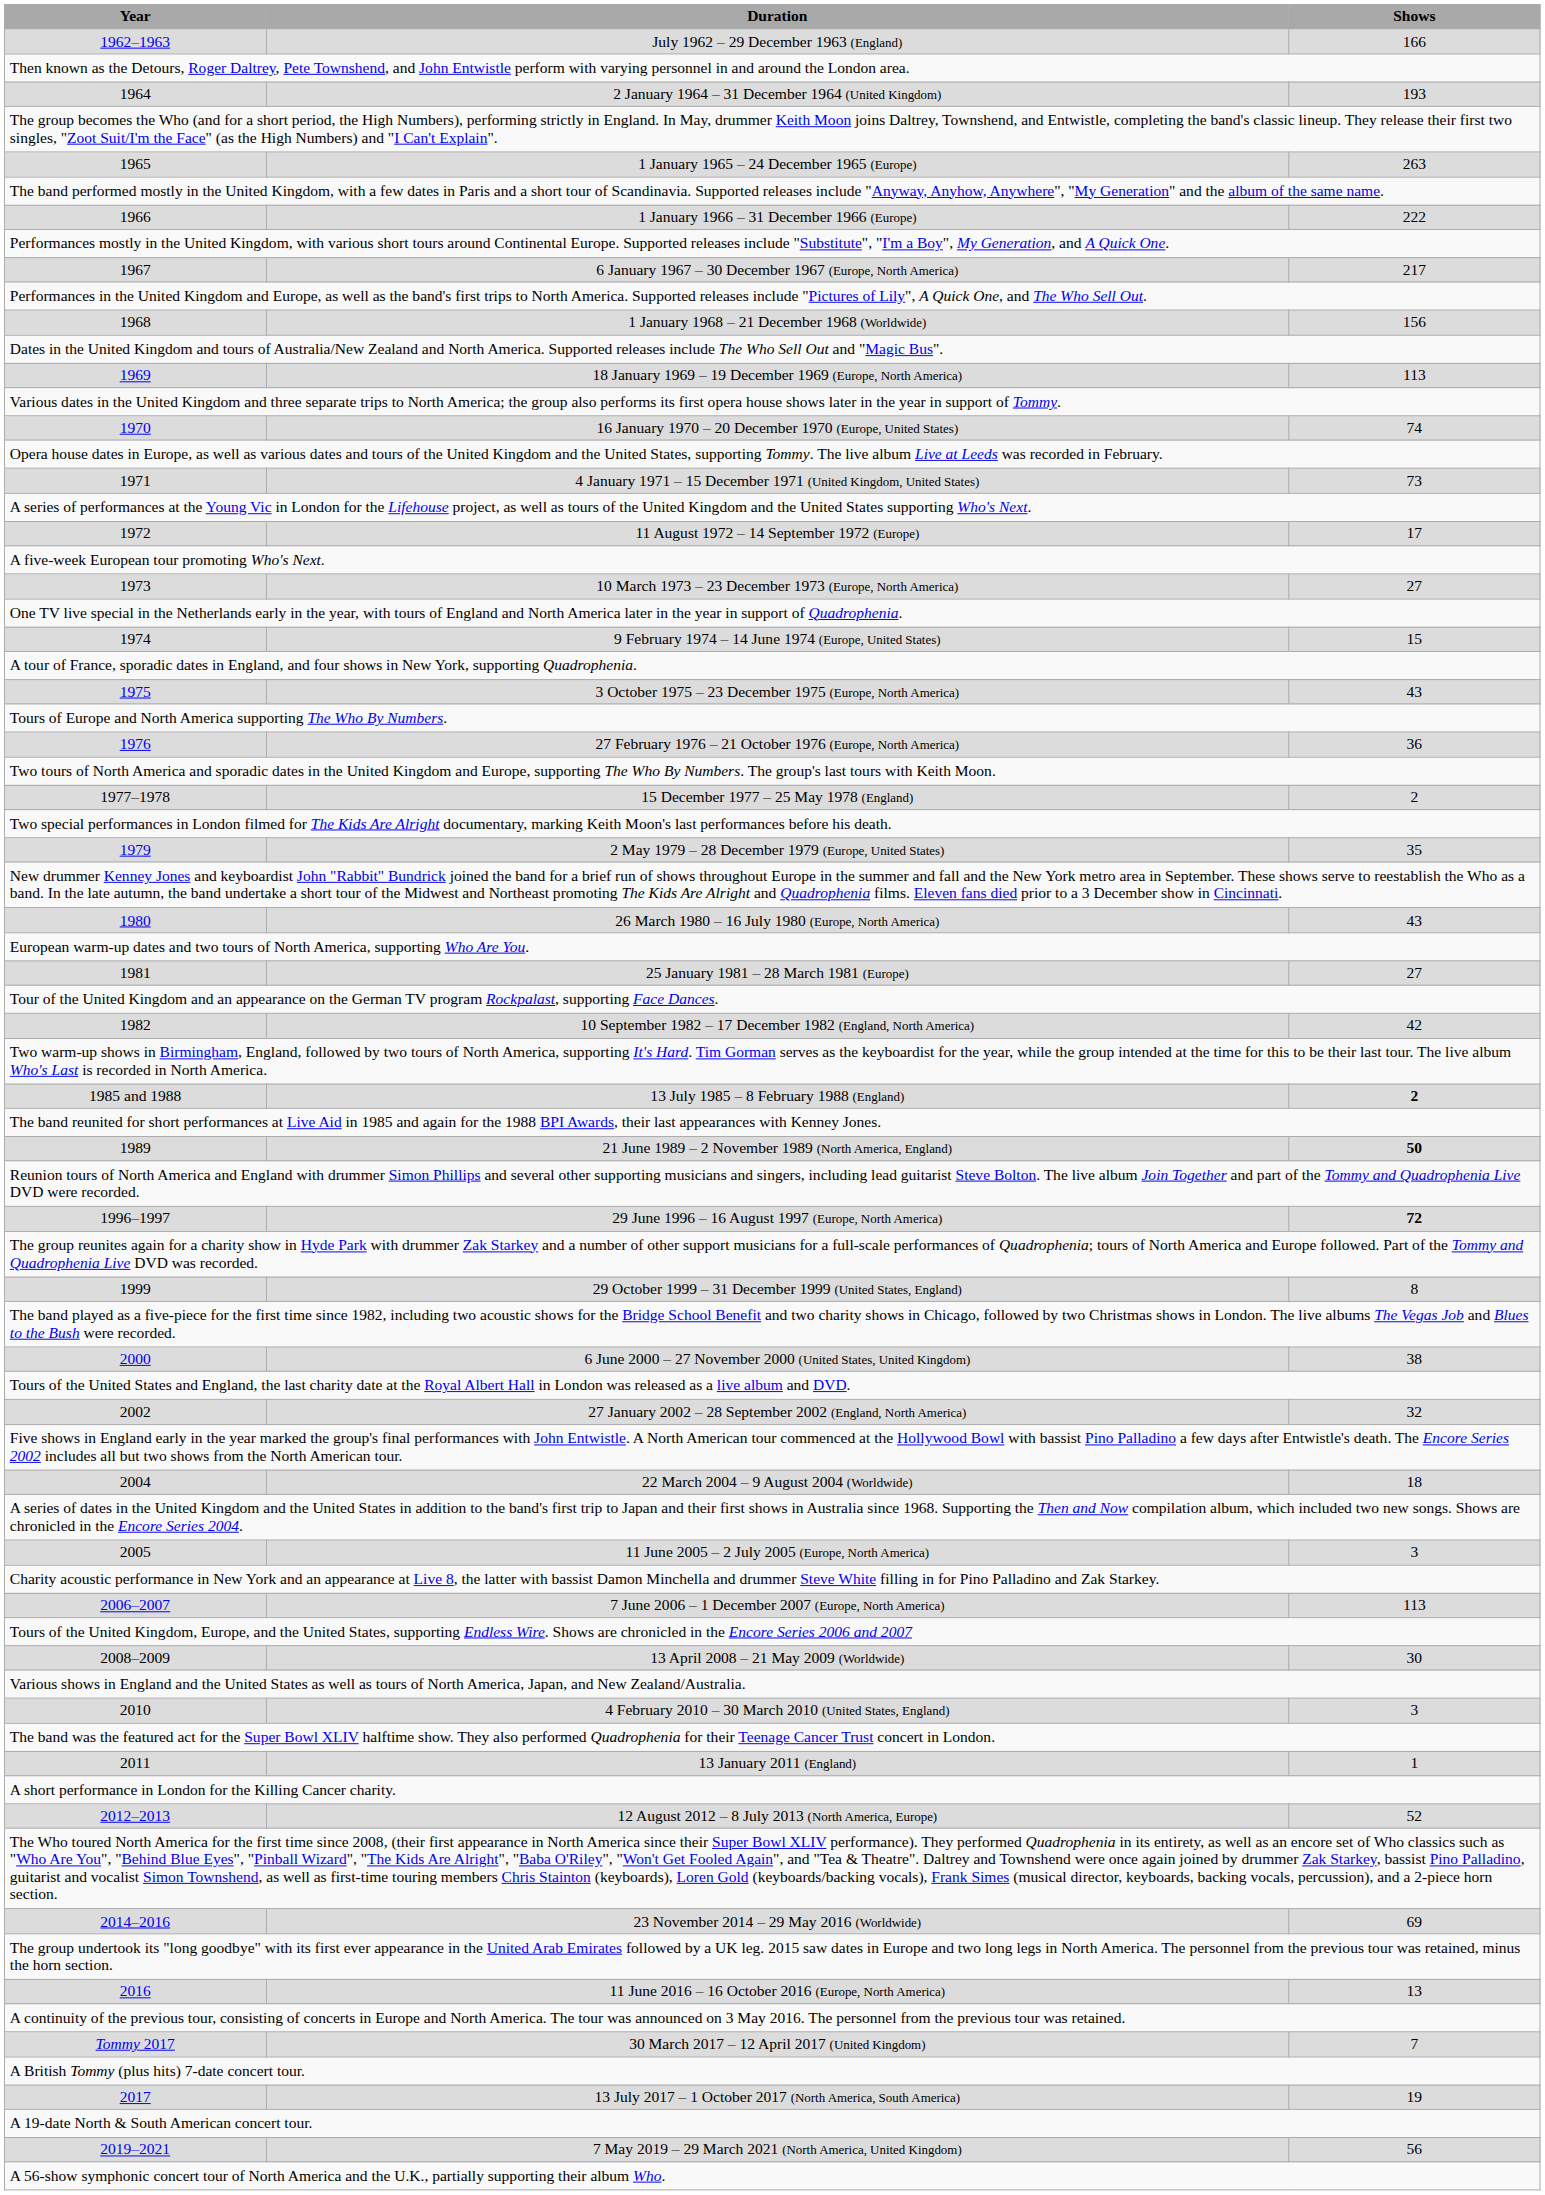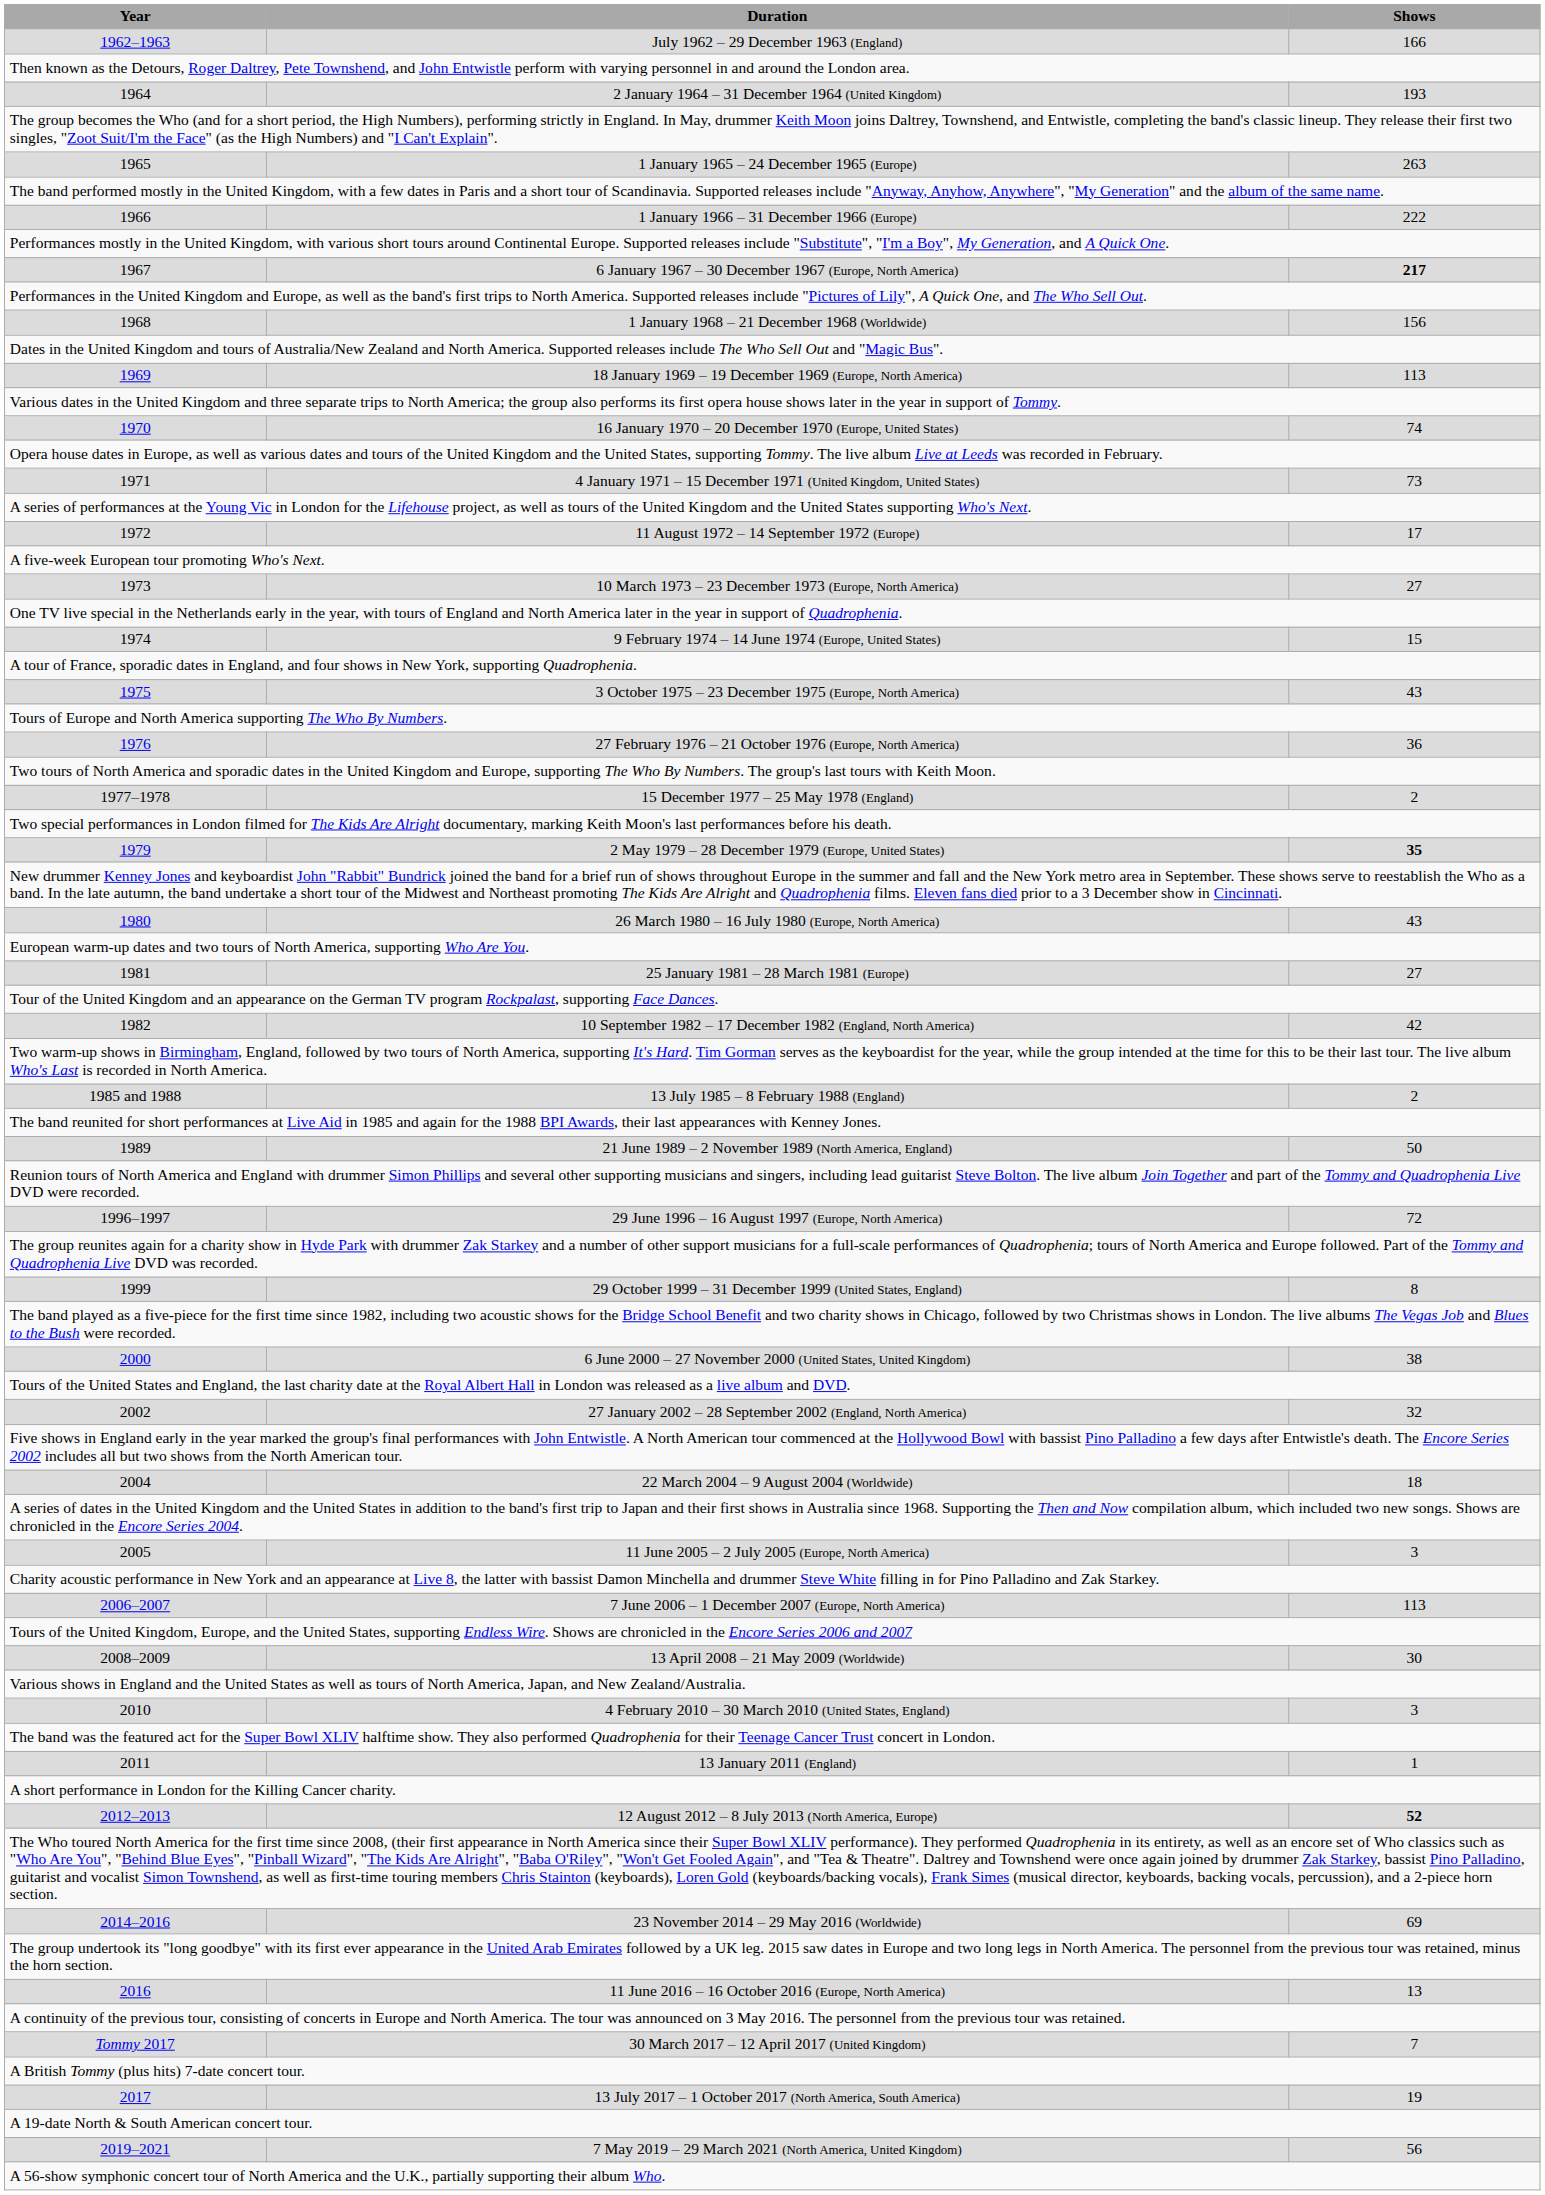(1414, 269) normal -> (1414, 269) bold
(1414, 850) normal -> (1414, 850) bold
(1414, 1095) bold -> (1414, 1095) normal
(1414, 1148) bold -> (1414, 1148) normal
(1414, 1218) bold -> (1414, 1218) normal
(1414, 1816) normal -> (1414, 1816) bold
